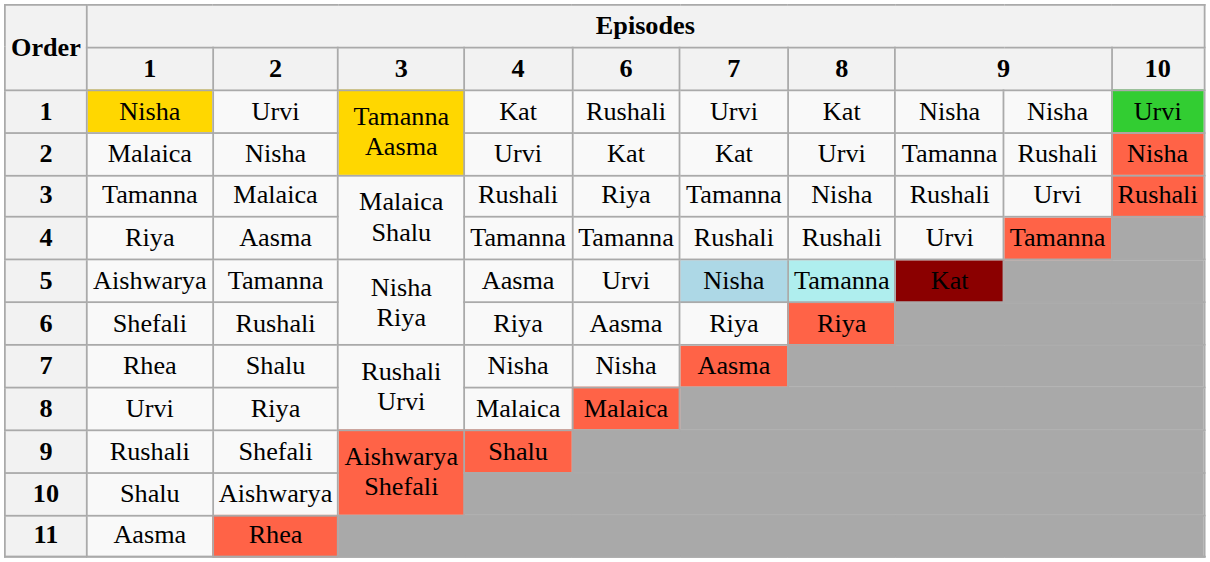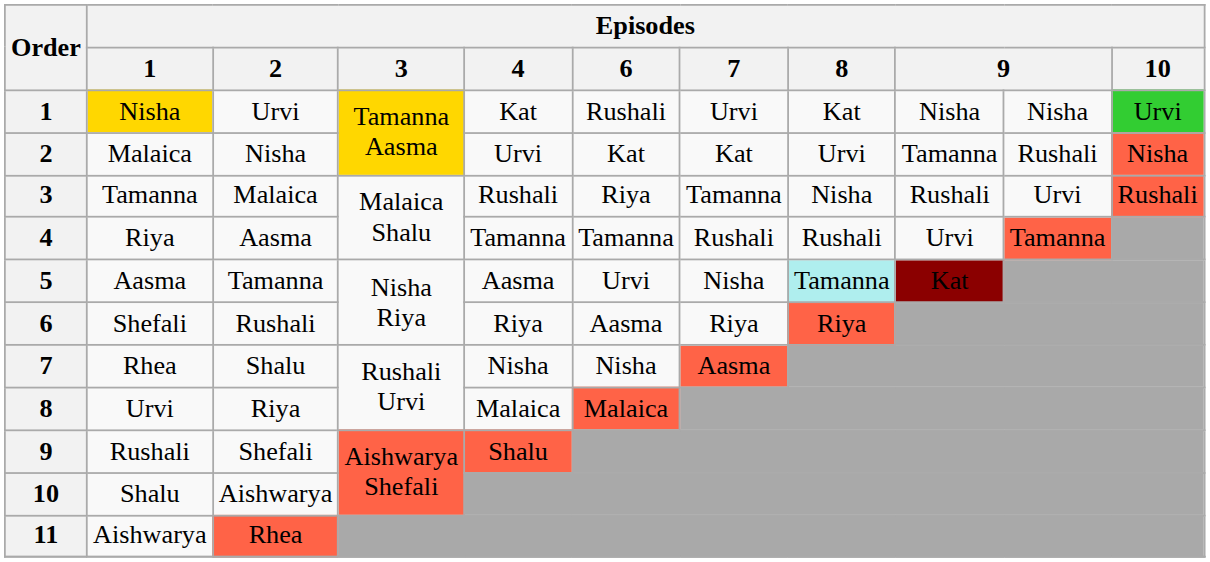(150, 280) Aishwarya -> (150, 280) Aasma
(734, 280) lightblue background -> (734, 280) no background
(150, 535) Aasma -> (150, 535) Aishwarya
